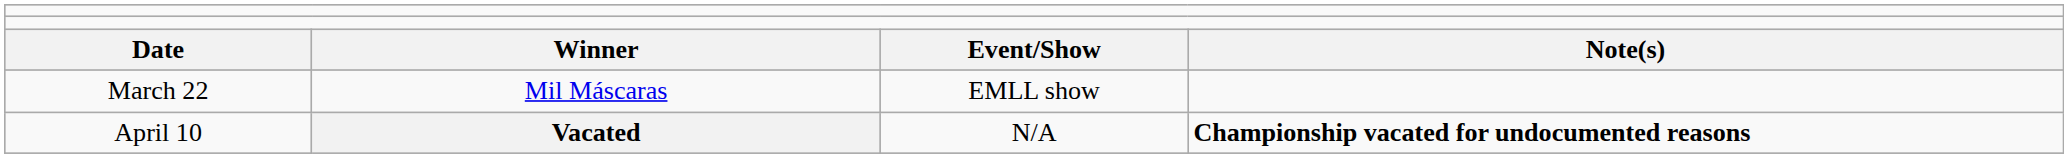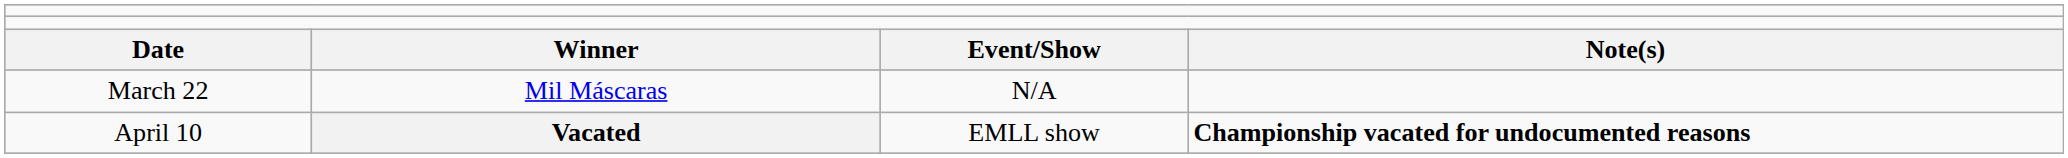(1034, 90) EMLL show -> (1034, 90) N/A
(1034, 131) N/A -> (1034, 131) EMLL show
